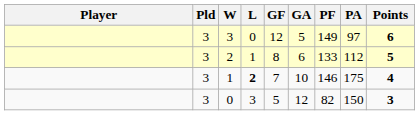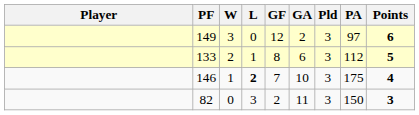columns swapped: (206, 15) <-> (328, 15)
(301, 36) 5 -> (302, 36) 2
(276, 99) 5 -> (277, 99) 2
(301, 99) 12 -> (302, 99) 11
